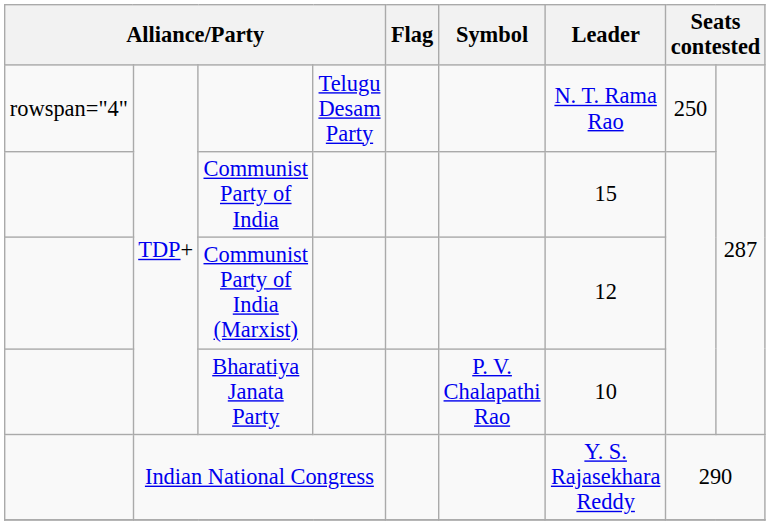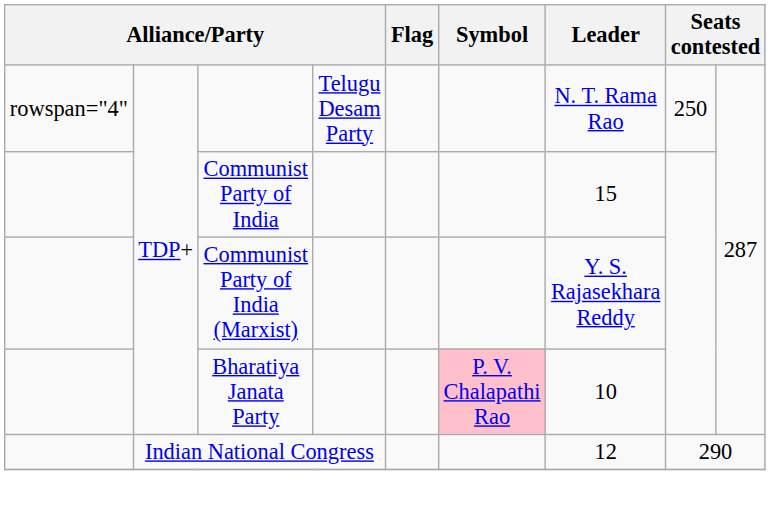(606, 292) 12 -> (606, 292) Y. S. Rajasekhara Reddy
(492, 391) no background -> (492, 391) pink background
(606, 477) Y. S. Rajasekhara Reddy -> (606, 451) 12
